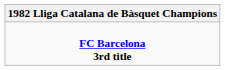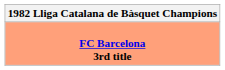(112, 50) no background -> (112, 50) lightsalmon background
